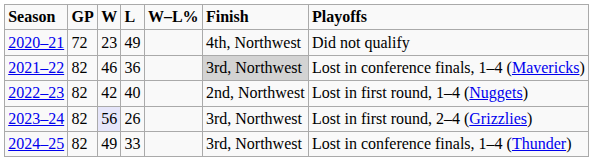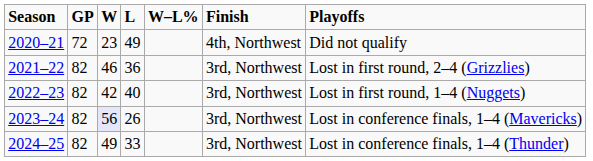(254, 67) lightgrey background -> (254, 67) no background
(448, 67) Lost in conference finals, 1–4 (Mavericks) -> (420, 67) Lost in first round, 2–4 (Grizzlies)
(255, 93) 2nd, Northwest -> (254, 93) 3rd, Northwest
(422, 118) Lost in first round, 2–4 (Grizzlies) -> (446, 118) Lost in conference finals, 1–4 (Mavericks)
